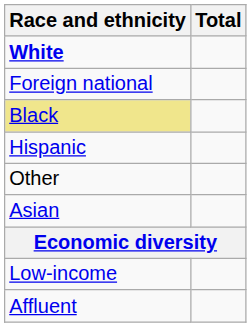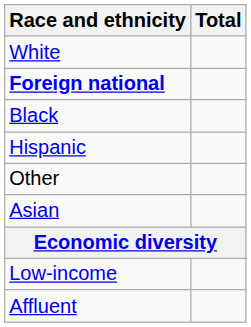(36, 52) bold -> (35, 52) normal
(81, 83) normal -> (87, 83) bold
(34, 115) khaki background -> (34, 115) no background
